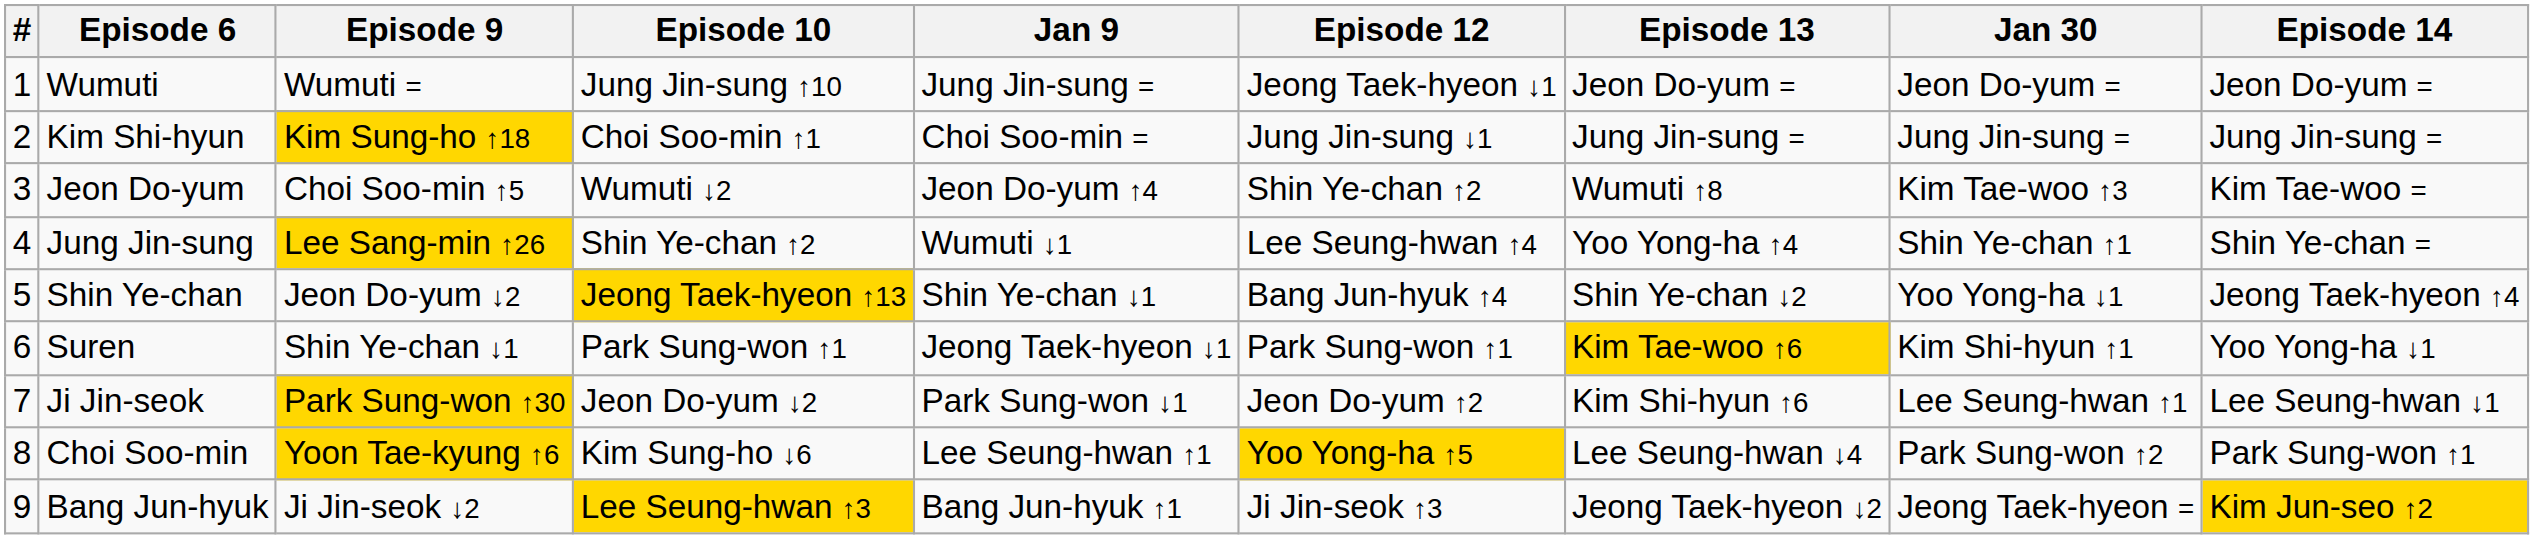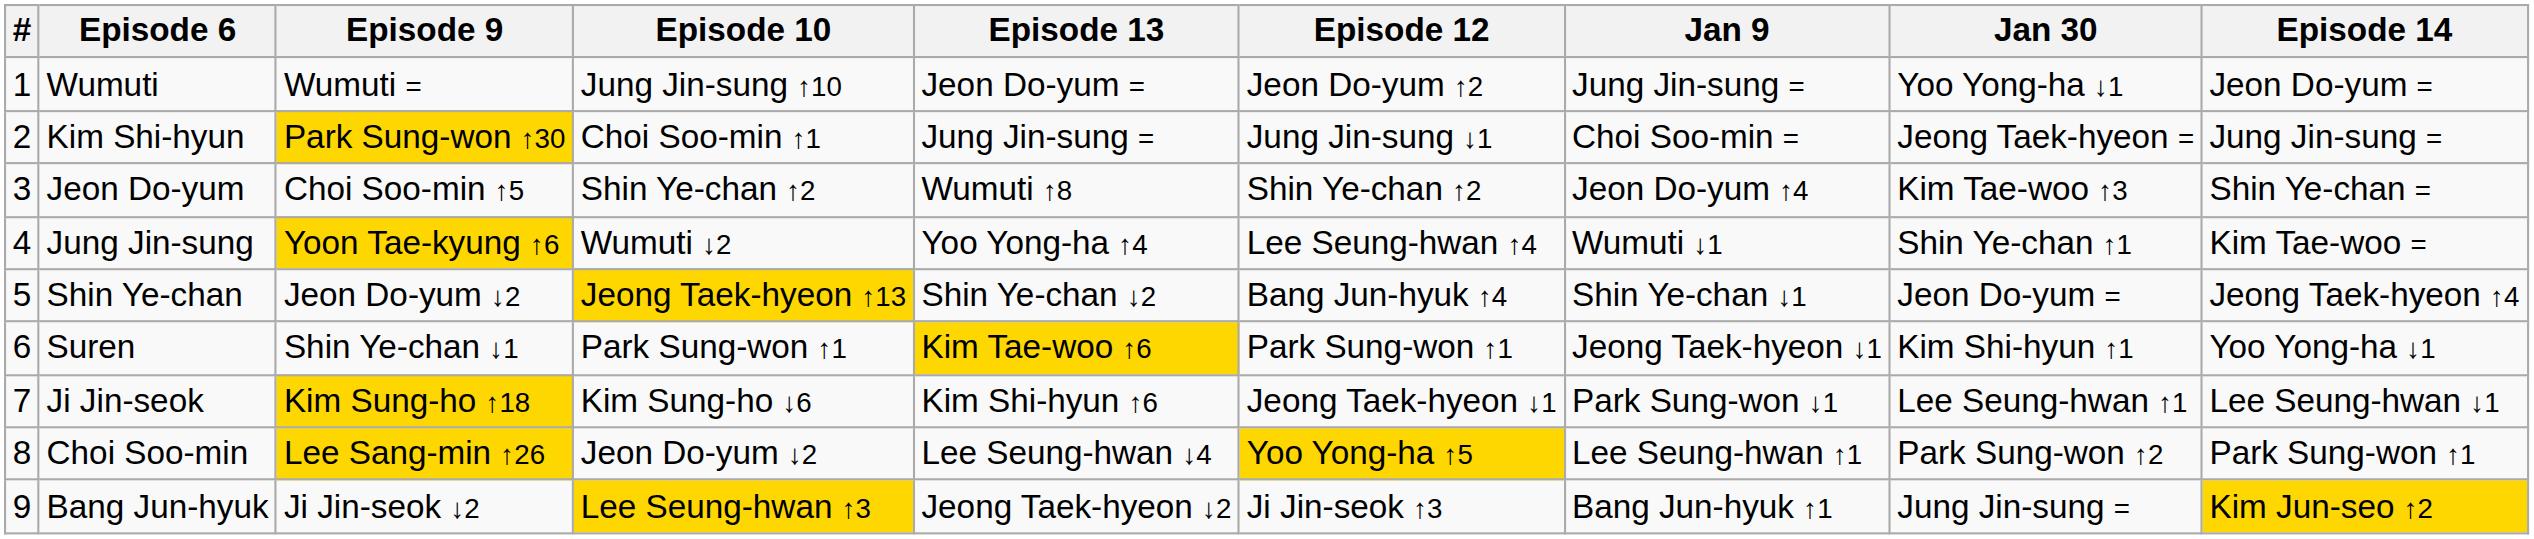columns swapped: (1076, 30) <-> (1727, 30)
(1402, 83) Jeong Taek-hyeon ↓1 -> (1365, 83) Jeon Do-yum ↑2
(2009, 83) Jeon Do-yum = -> (2010, 83) Yoo Yong-ha ↓1
(407, 136) Kim Sung-ho ↑18 -> (425, 136) Park Sung-won ↑30
(2014, 136) Jung Jin-sung = -> (2046, 136) Jeong Taek-hyeon =
(656, 189) Wumuti ↓2 -> (698, 189) Shin Ye-chan ↑2
(2318, 189) Kim Tae-woo = -> (2320, 189) Shin Ye-chan =
(415, 242) Lee Sang-min ↑26 -> (422, 242) Yoon Tae-kyung ↑6
(698, 242) Shin Ye-chan ↑2 -> (656, 242) Wumuti ↓2
(2320, 242) Shin Ye-chan = -> (2318, 242) Kim Tae-woo =
(2010, 294) Yoo Yong-ha ↓1 -> (2009, 294) Jeon Do-yum =
(425, 400) Park Sung-won ↑30 -> (407, 400) Kim Sung-ho ↑18
(699, 400) Jeon Do-yum ↓2 -> (696, 400) Kim Sung-ho ↓6
(1365, 400) Jeon Do-yum ↑2 -> (1402, 400) Jeong Taek-hyeon ↓1
(422, 453) Yoon Tae-kyung ↑6 -> (415, 453) Lee Sang-min ↑26
(696, 453) Kim Sung-ho ↓6 -> (699, 453) Jeon Do-yum ↓2
(2046, 505) Jeong Taek-hyeon = -> (2014, 505) Jung Jin-sung =
